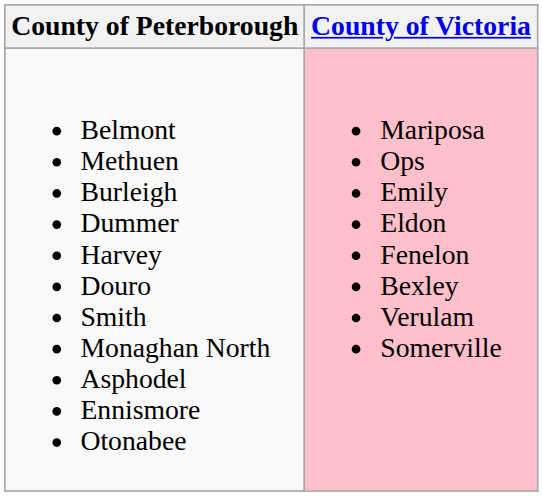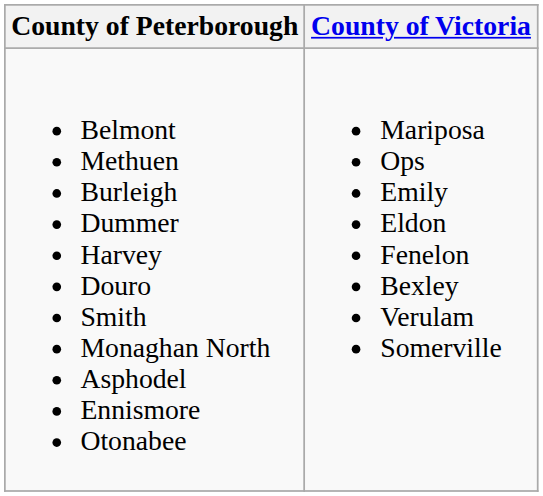(421, 239) pink background -> (421, 239) no background
